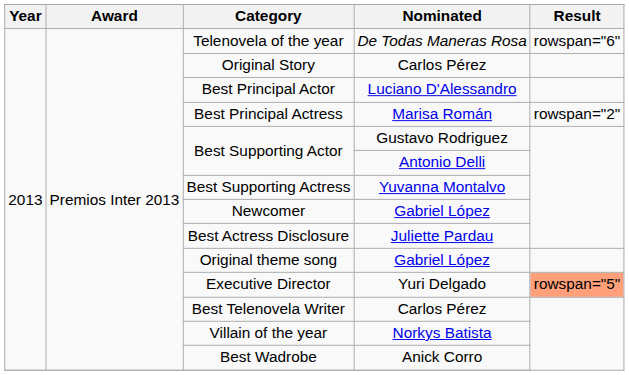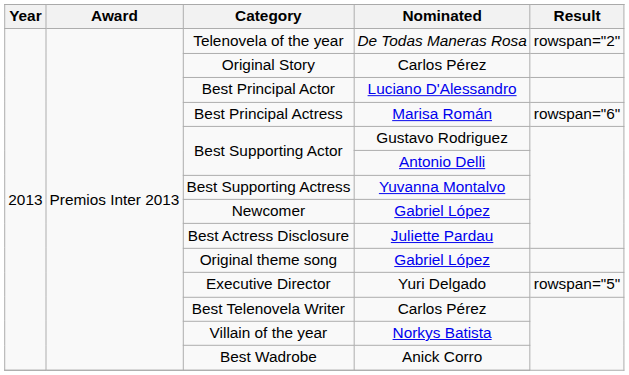(577, 41) rowspan="6" -> (577, 41) rowspan="2"
(577, 114) rowspan="2" -> (577, 114) rowspan="6"
(577, 284) lightsalmon background -> (577, 284) no background
